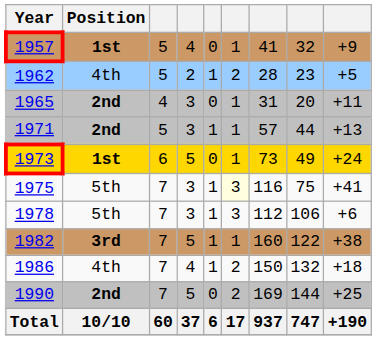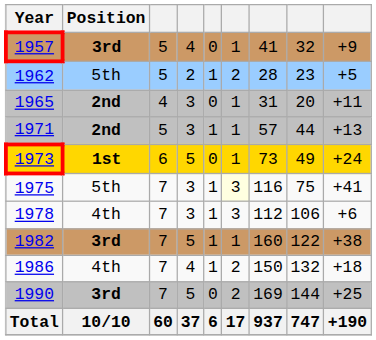(107, 47) 1st -> (107, 47) 3rd
(106, 76) 4th -> (106, 76) 5th
(106, 215) 5th -> (106, 215) 4th
(106, 295) 2nd -> (106, 295) 3rd
